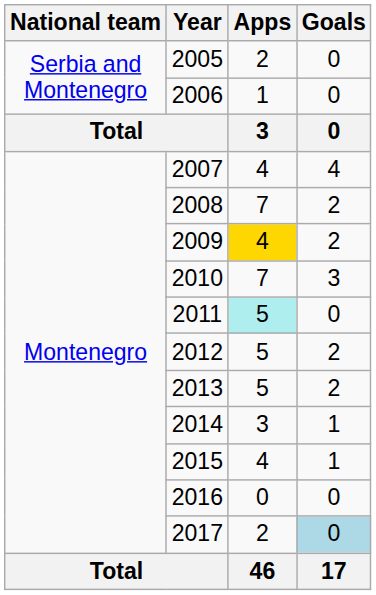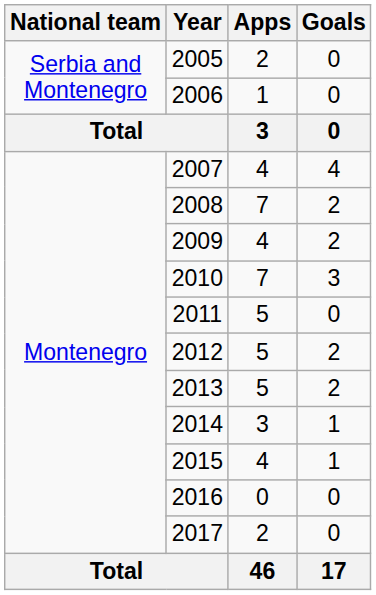(262, 242) gold background -> (262, 242) no background
(262, 315) paleturquoise background -> (262, 315) no background
(334, 534) lightblue background -> (334, 534) no background
